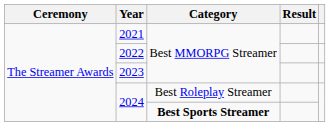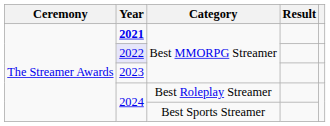(132, 33) normal -> (132, 33) bold
(132, 53) no background -> (132, 53) lavender background
(213, 111) bold -> (213, 111) normal
